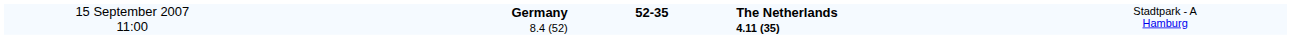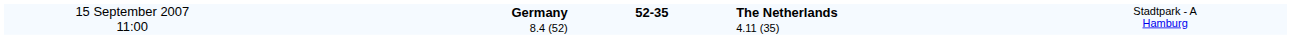(758, 28) bold -> (758, 28) normal
